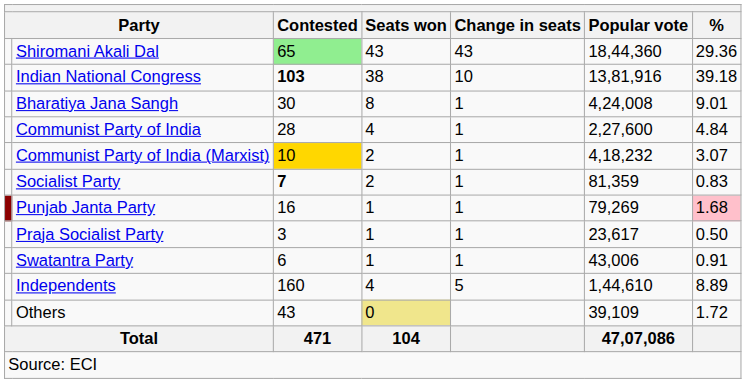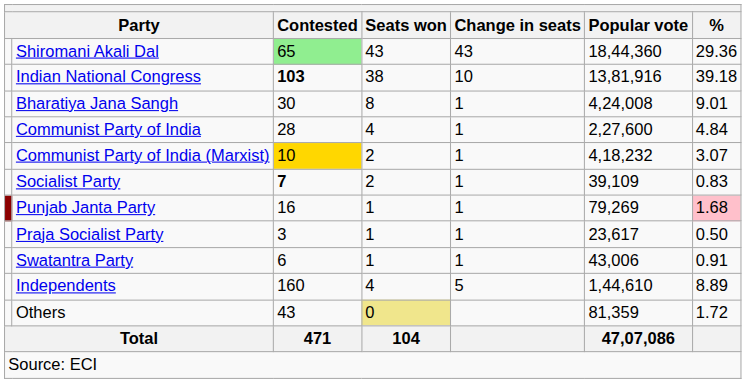(614, 181) 81,359 -> (614, 181) 39,109
(614, 312) 39,109 -> (614, 312) 81,359
